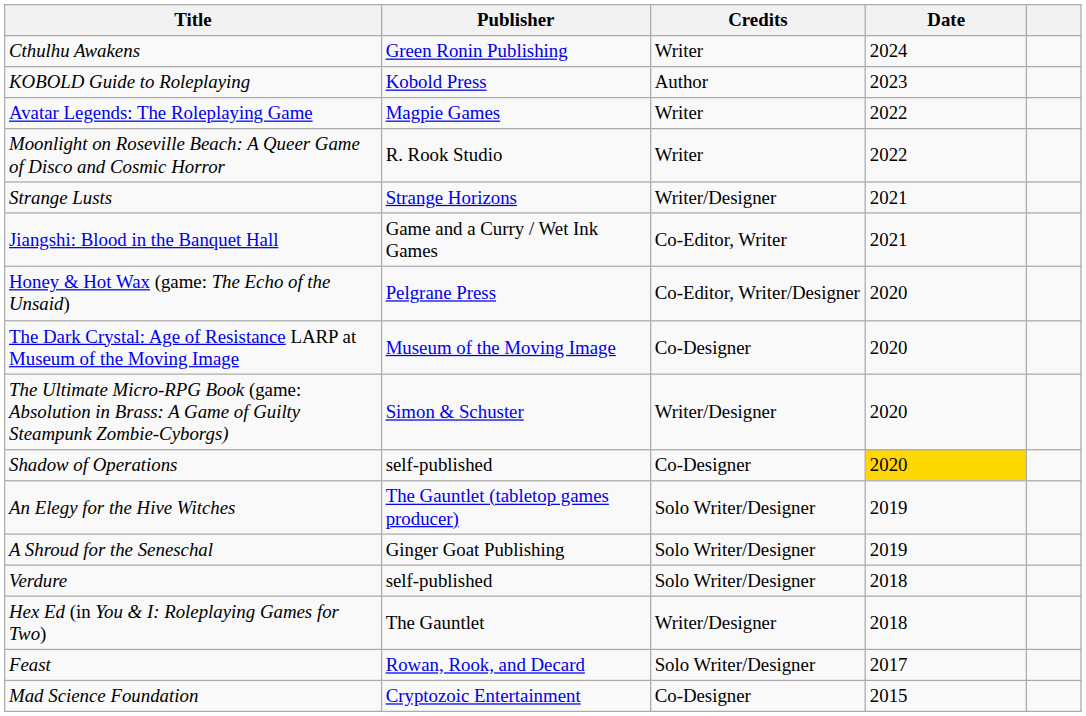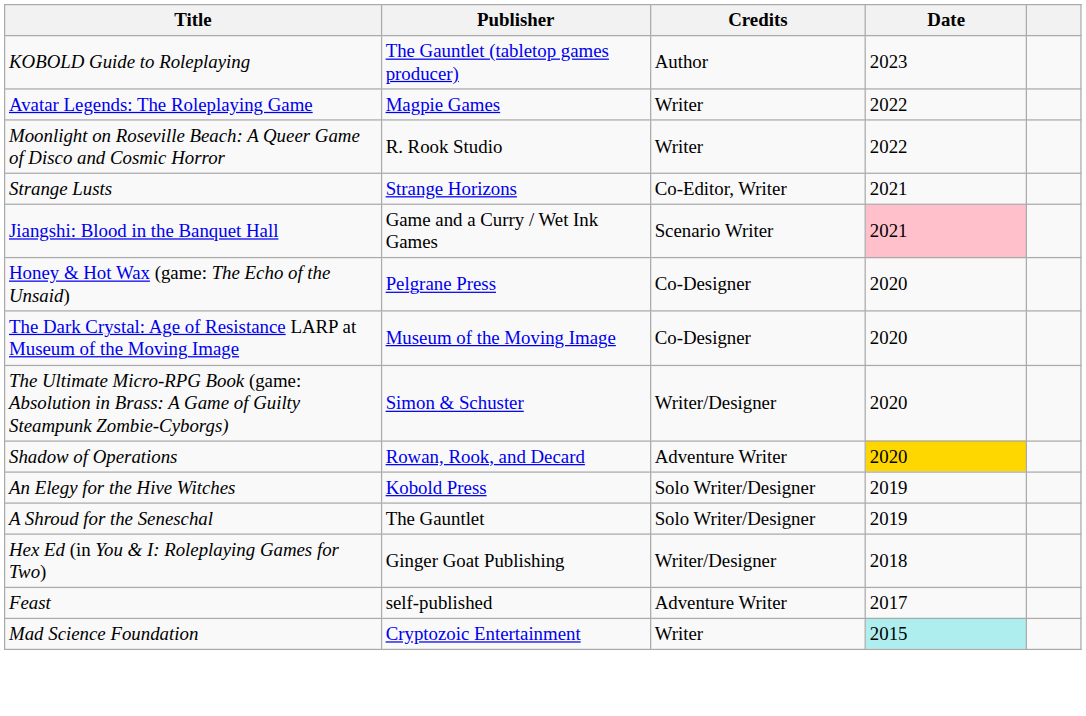- row: (74, 51)
(436, 82) Kobold Press -> (497, 62) The Gauntlet (tabletop games producer)
(715, 197) Writer/Designer -> (721, 189) Co-Editor, Writer
(721, 240) Co-Editor, Writer -> (714, 231) Scenario Writer
(889, 240) no background -> (889, 231) pink background
(757, 293) Co-Editor, Writer/Designer -> (703, 284) Co-Designer
(439, 464) self-published -> (485, 456) Rowan, Rook, and Decard
(703, 464) Co-Designer -> (721, 456) Adventure Writer
(497, 507) The Gauntlet (tabletop games producer) -> (436, 487) Kobold Press
(475, 549) Ginger Goat Publishing -> (435, 518) The Gauntlet
- row: (38, 580)
(435, 622) The Gauntlet -> (475, 560) Ginger Goat Publishing
(485, 664) Rowan, Rook, and Decard -> (439, 602) self-published
(735, 664) Solo Writer/Designer -> (721, 602) Adventure Writer
(703, 696) Co-Designer -> (679, 633) Writer
(889, 696) no background -> (889, 633) paleturquoise background
